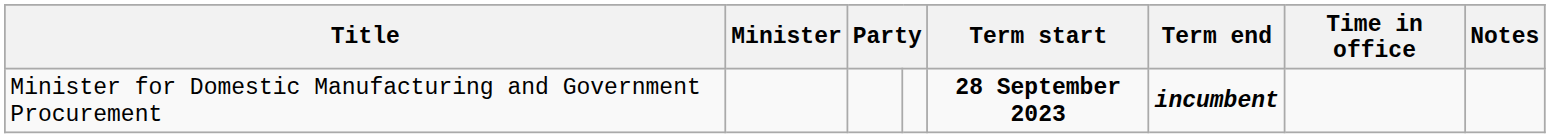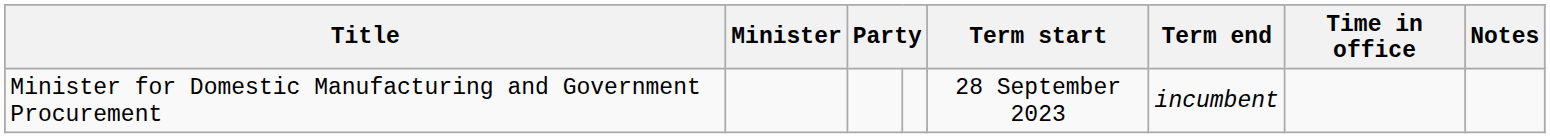(1038, 101) bold -> (1038, 101) normal
(1217, 101) bold -> (1217, 101) normal
